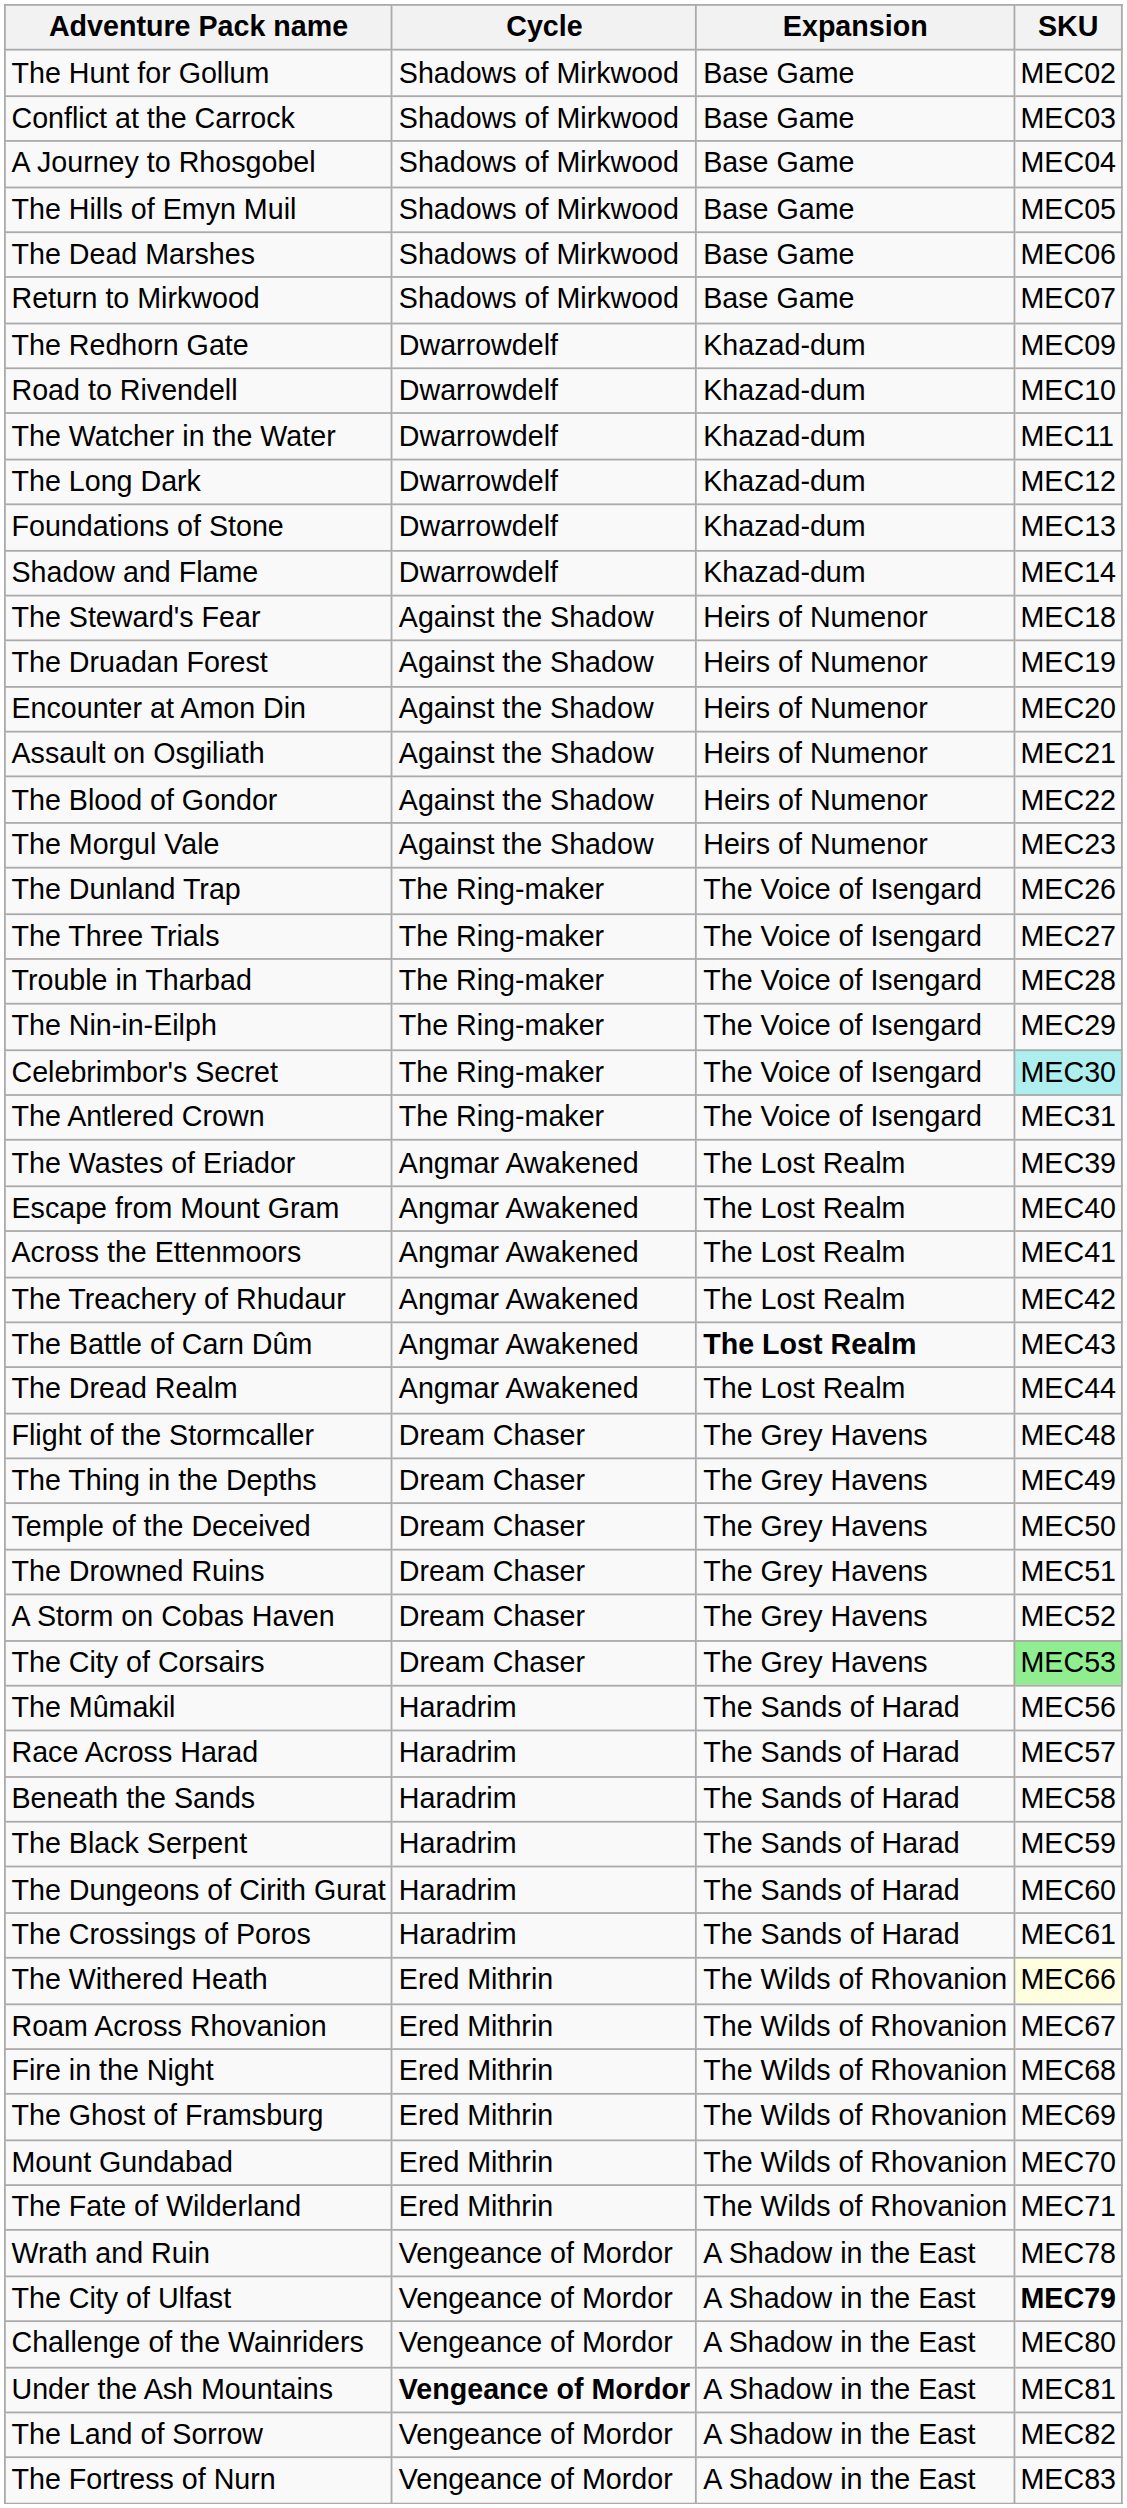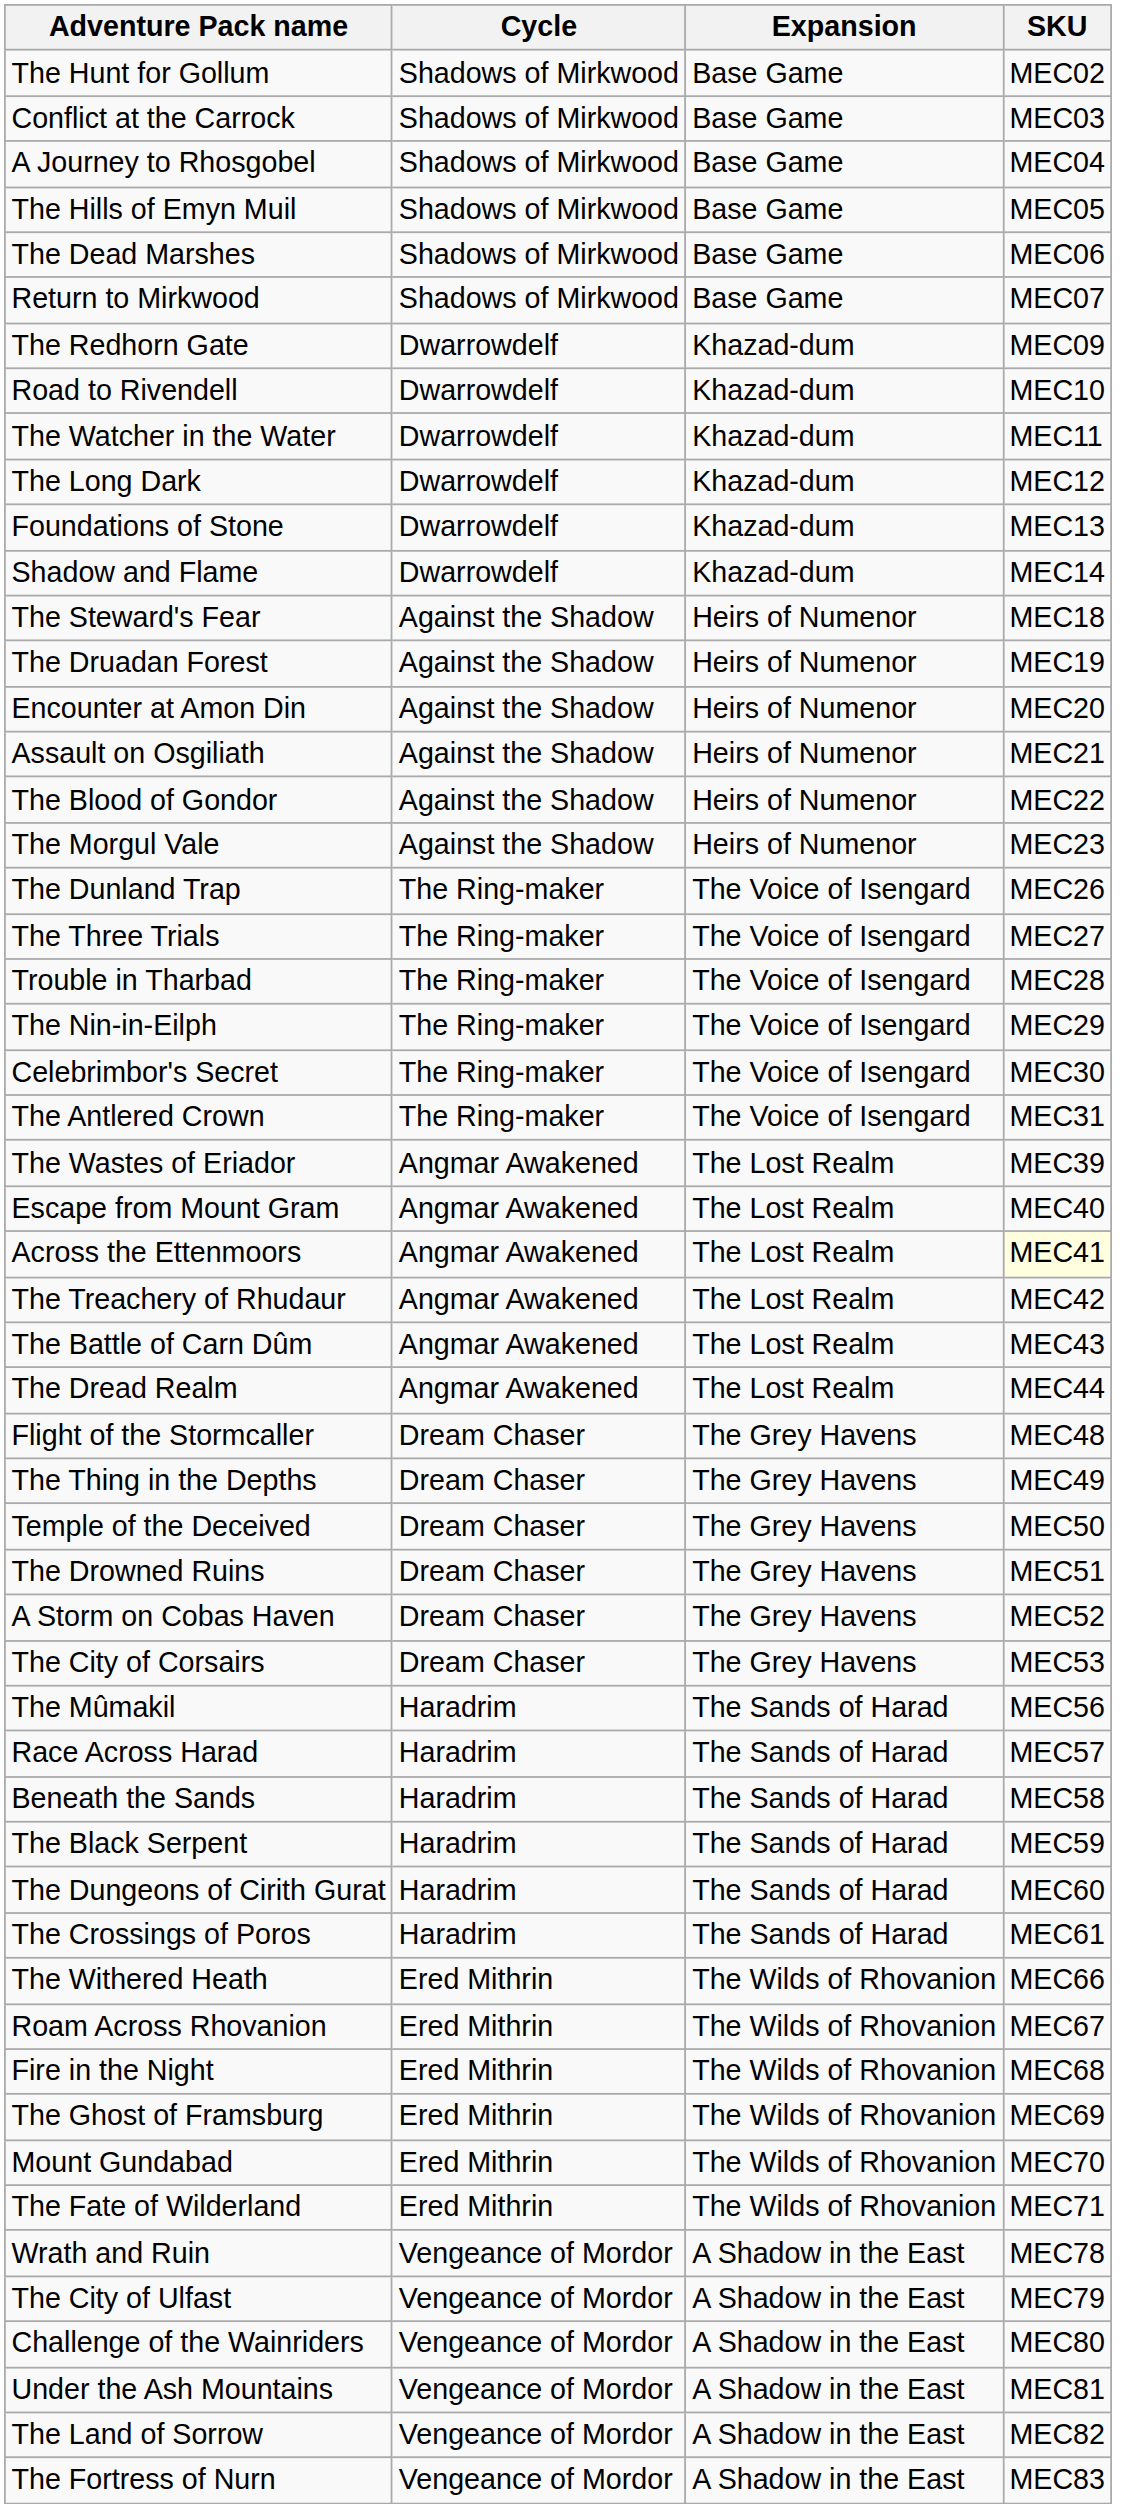(1068, 1071) paleturquoise background -> (1057, 1071) no background
(1068, 1253) no background -> (1057, 1253) lightyellow background
(810, 1344) bold -> (793, 1344) normal
(1068, 1662) lightgreen background -> (1057, 1662) no background
(1068, 1980) lightyellow background -> (1057, 1980) no background
(1068, 2298) bold -> (1057, 2298) normal
(544, 2389) bold -> (536, 2389) normal
